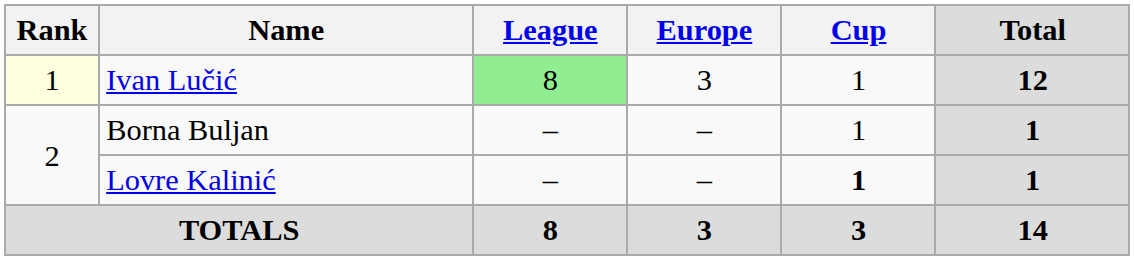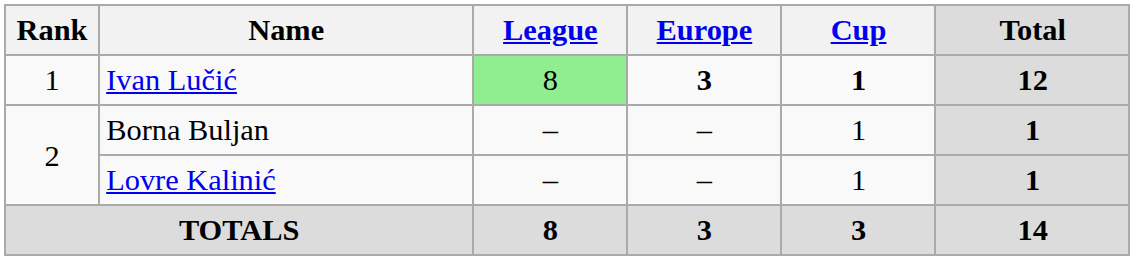(52, 79) lightyellow background -> (52, 79) no background
(704, 79) normal -> (704, 79) bold
(859, 79) normal -> (859, 79) bold
(859, 180) bold -> (859, 180) normal
